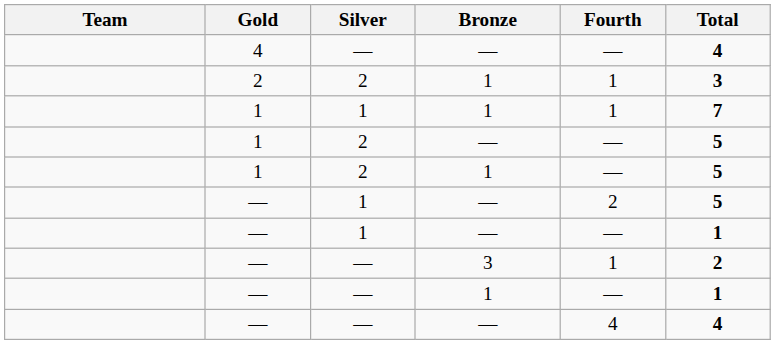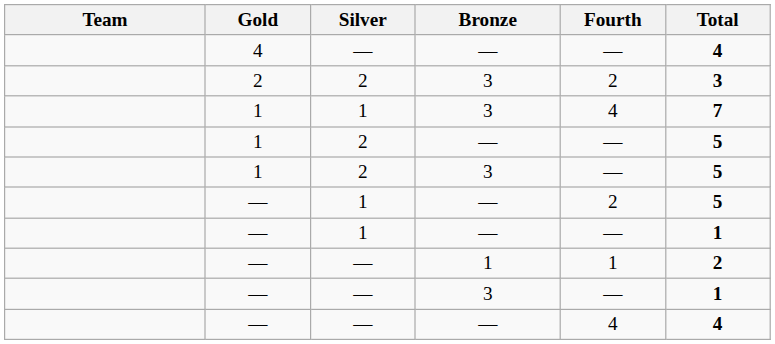(488, 80) 1 -> (488, 80) 3
(613, 80) 1 -> (613, 80) 2
(488, 111) 1 -> (488, 111) 3
(613, 111) 1 -> (613, 111) 4
(488, 171) 1 -> (488, 171) 3
(488, 263) 3 -> (488, 263) 1
(488, 293) 1 -> (488, 293) 3
